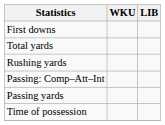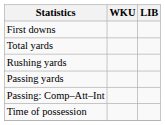rows swapped: (35, 95) <-> (56, 79)
